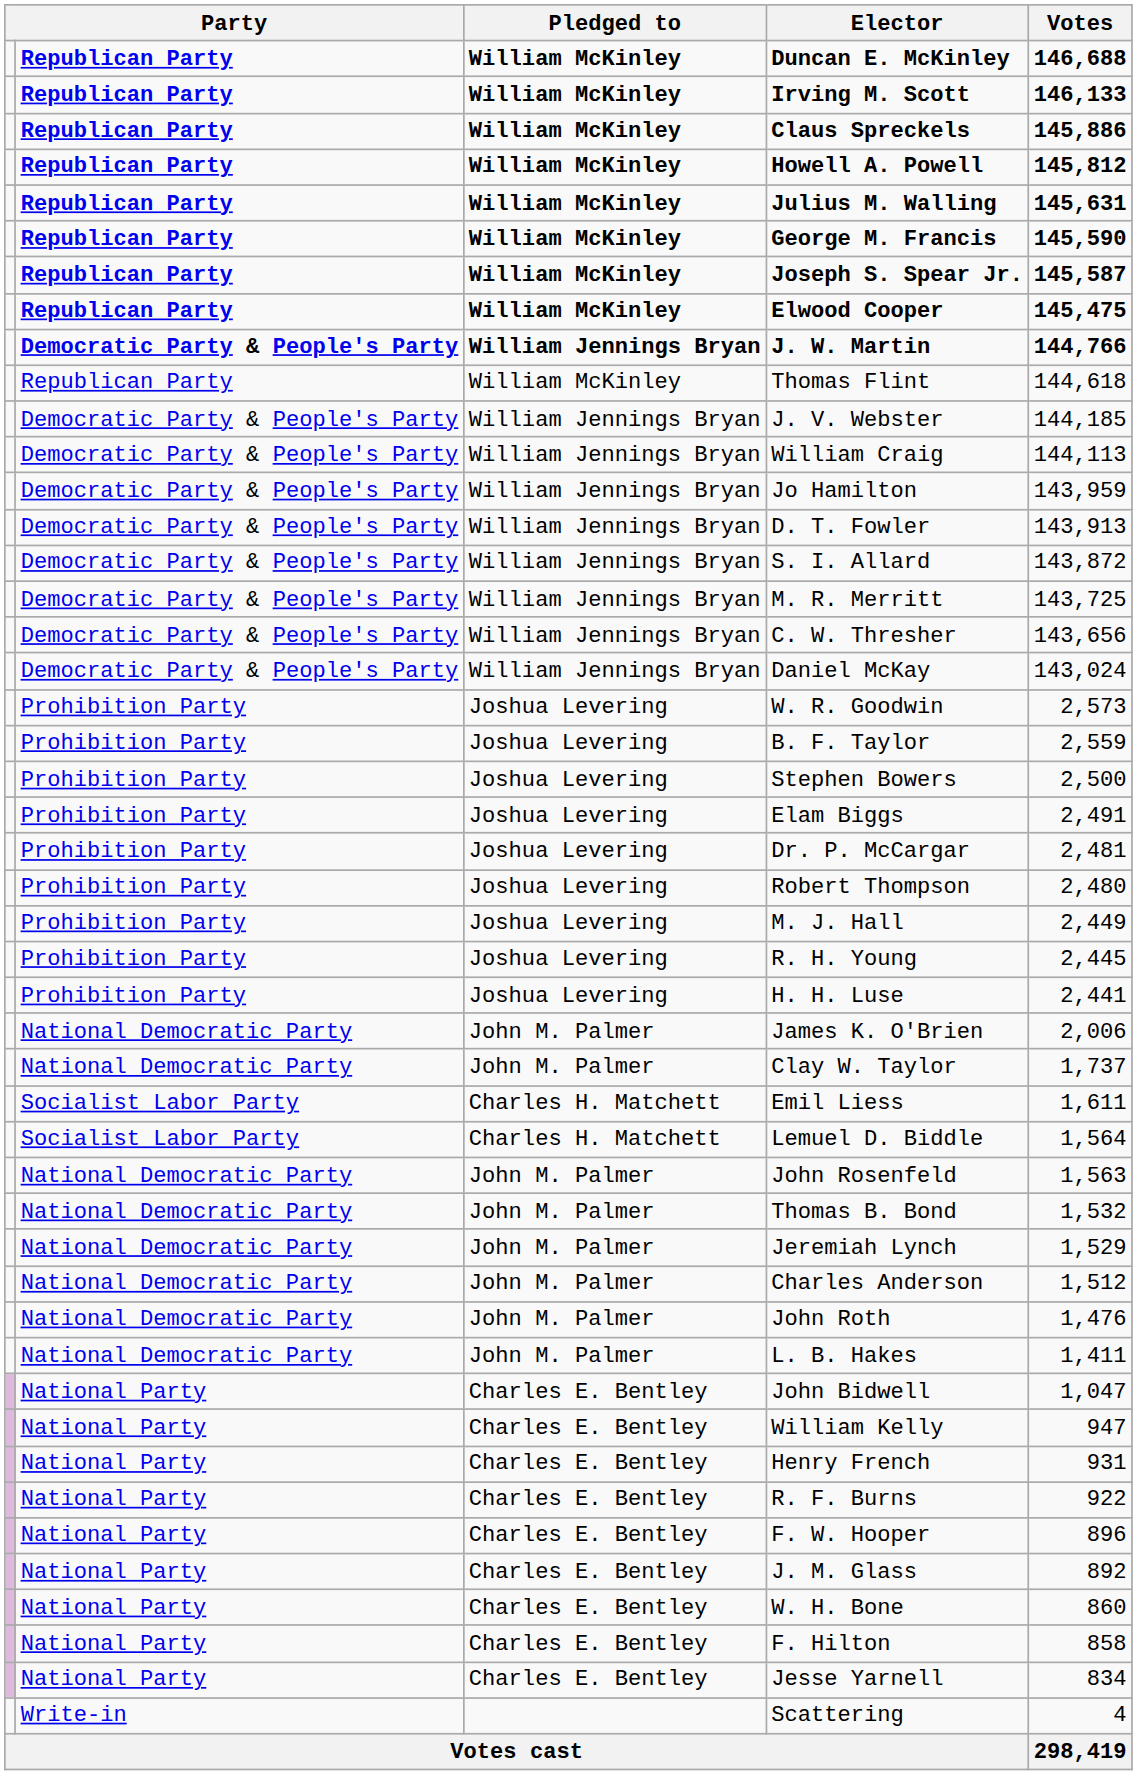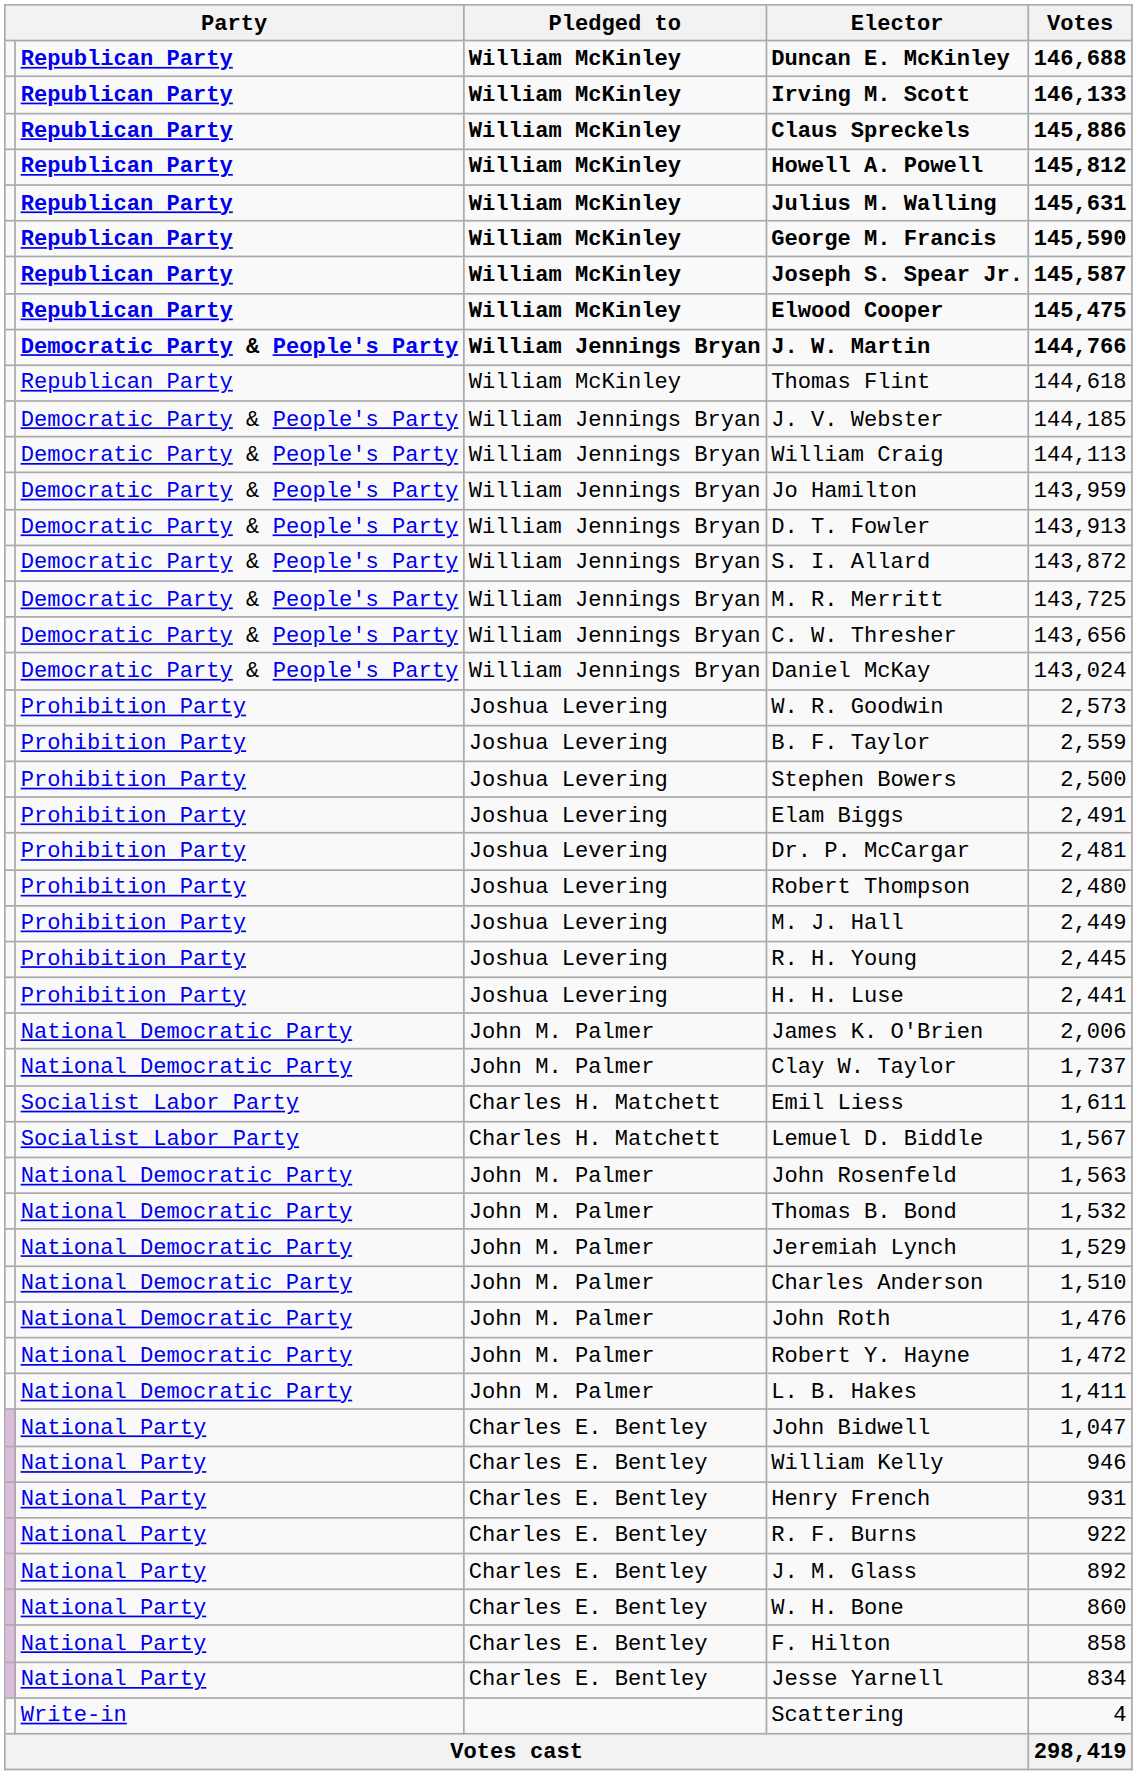(1093, 1139) 1,564 -> (1093, 1139) 1,567
(1093, 1284) 1,512 -> (1093, 1284) 1,510
+ row: (871, 1356)
(1107, 1428) 947 -> (1107, 1464) 946
- row: (851, 1536)
